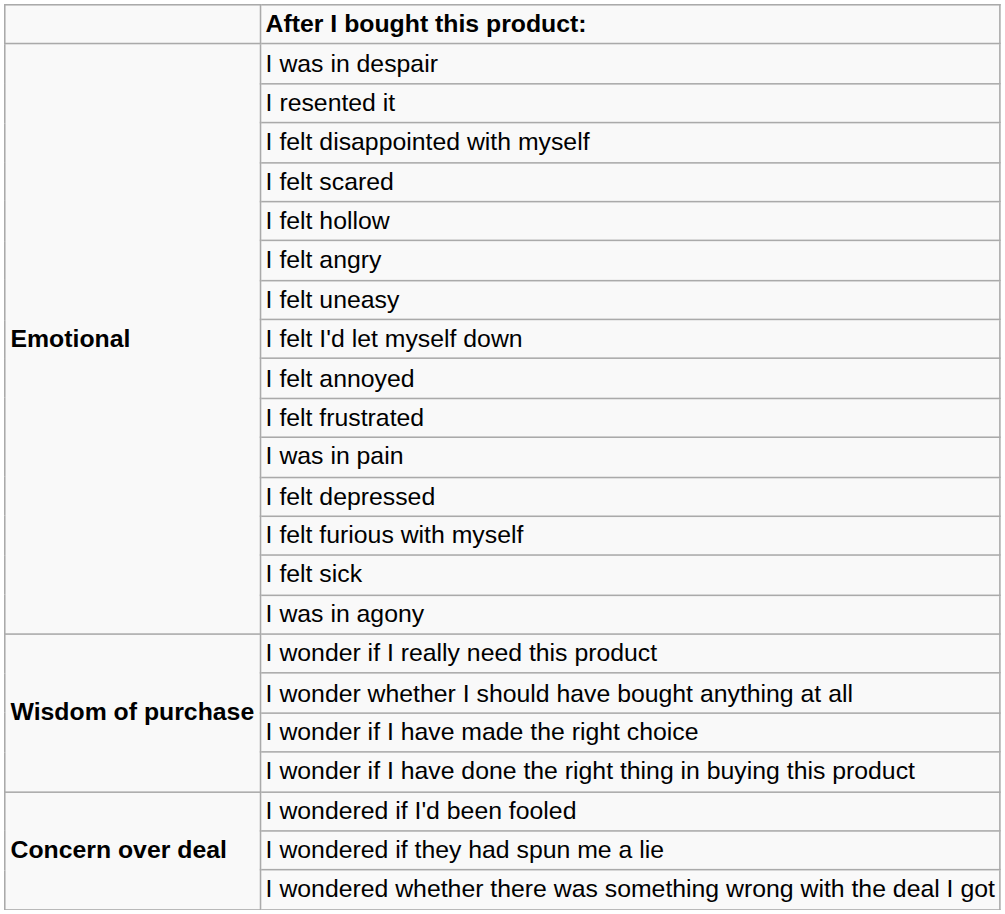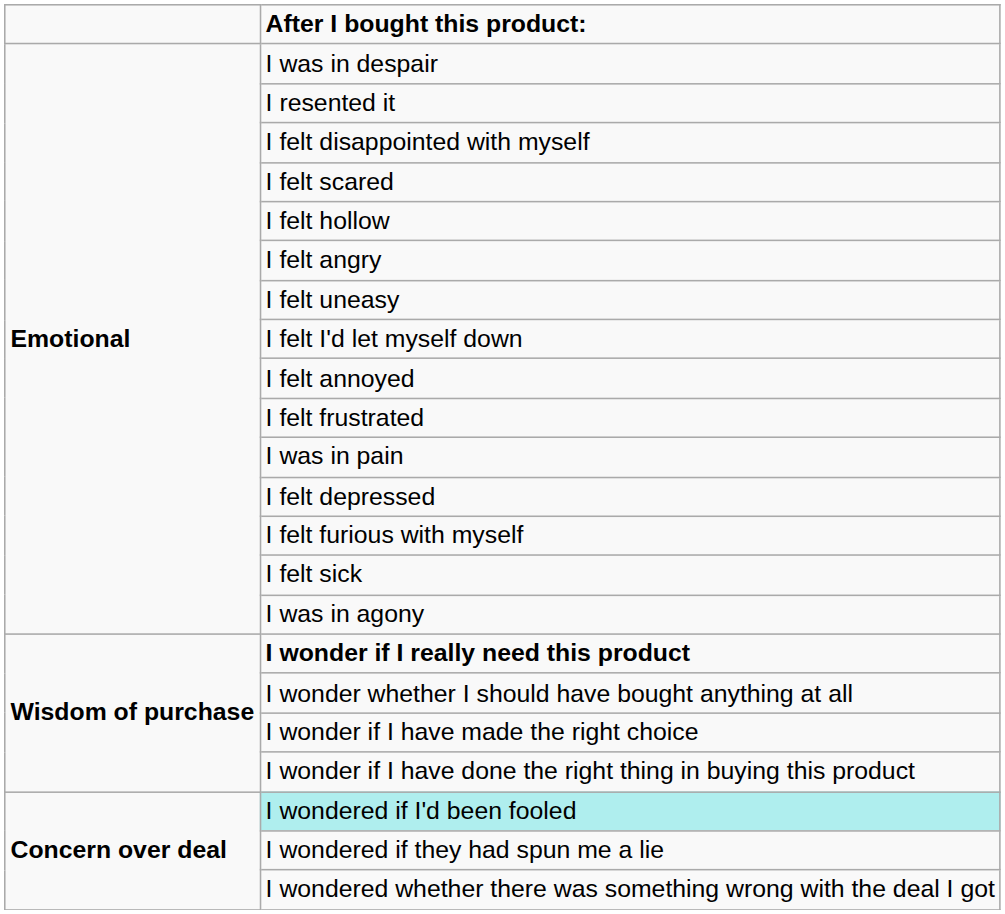(461, 653) normal -> (478, 653) bold
(421, 810) no background -> (421, 810) paleturquoise background
